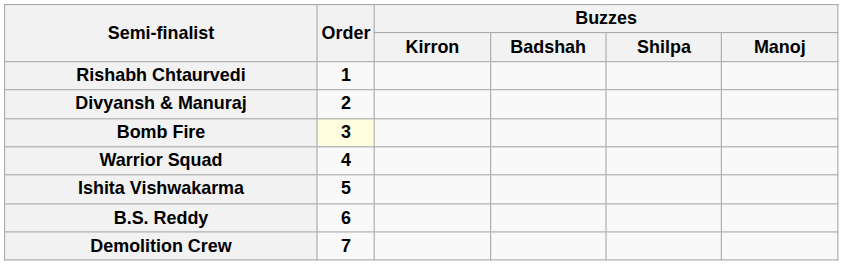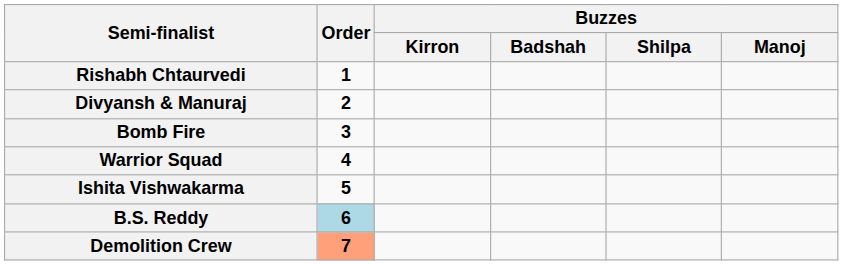(346, 132) lightyellow background -> (346, 132) no background
(346, 217) no background -> (346, 217) lightblue background
(346, 246) no background -> (346, 246) lightsalmon background
